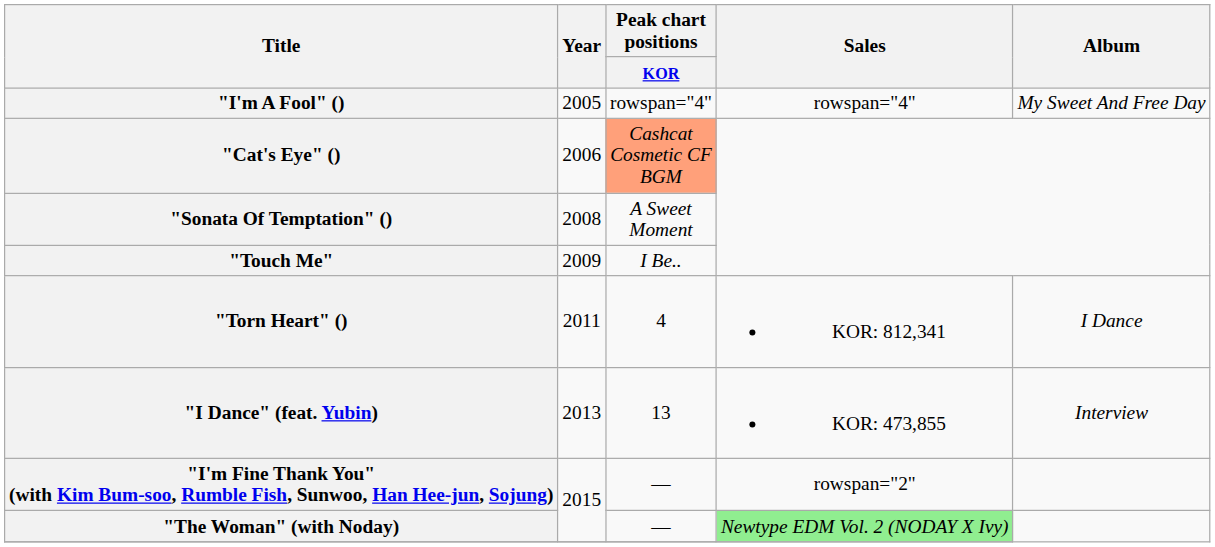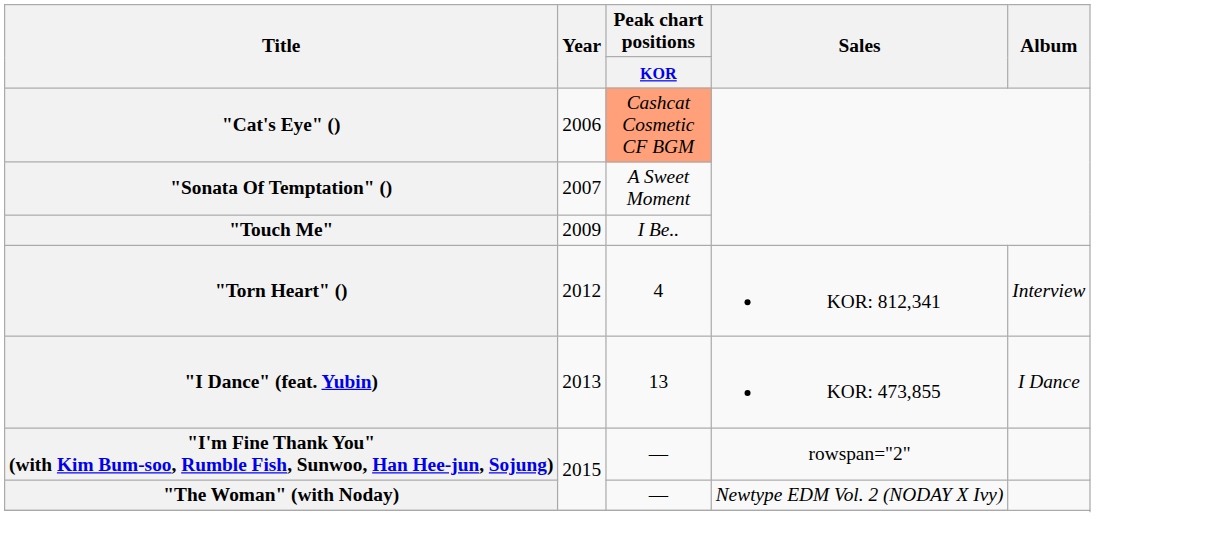- row: (281, 103)
(582, 218) 2008 -> (582, 188) 2007
(582, 321) 2011 -> (582, 290) 2012
(1112, 321) I Dance -> (1049, 290) Interview
(1112, 412) Interview -> (1049, 381) I Dance
(865, 526) lightgreen background -> (860, 495) no background
